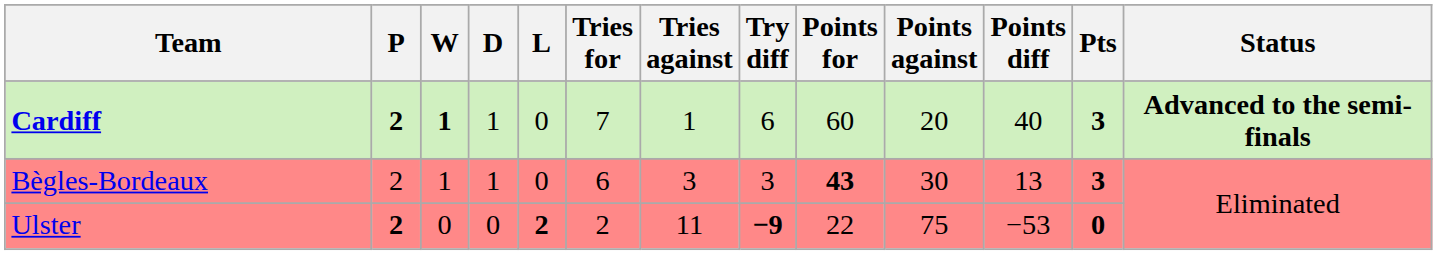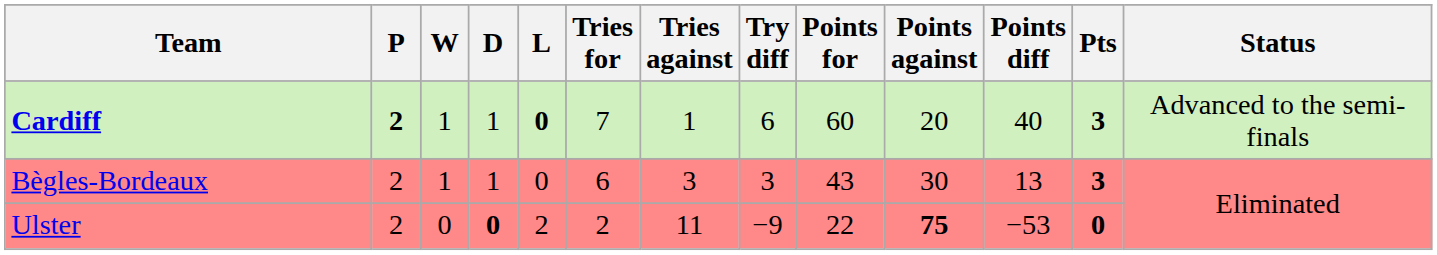(445, 119) bold -> (445, 119) normal
(542, 119) normal -> (542, 119) bold
(1278, 119) bold -> (1278, 119) normal
(840, 180) bold -> (840, 180) normal
(396, 225) bold -> (396, 225) normal
(493, 225) normal -> (493, 225) bold
(542, 225) bold -> (542, 225) normal
(768, 225) bold -> (768, 225) normal
(934, 225) normal -> (934, 225) bold
